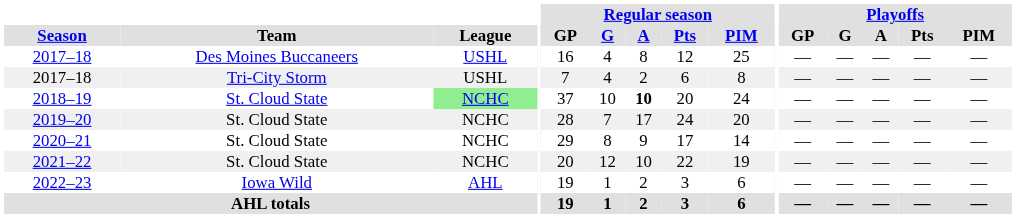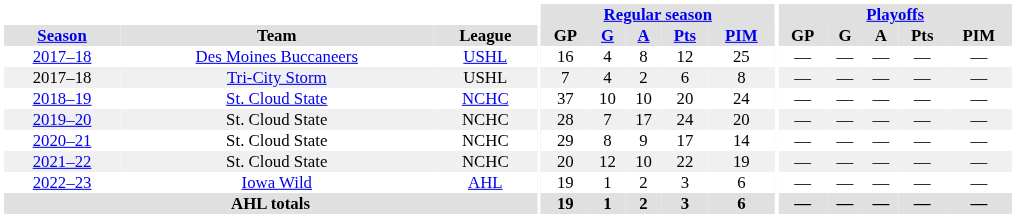(485, 98) lightgreen background -> (485, 98) no background
(644, 98) bold -> (644, 98) normal
